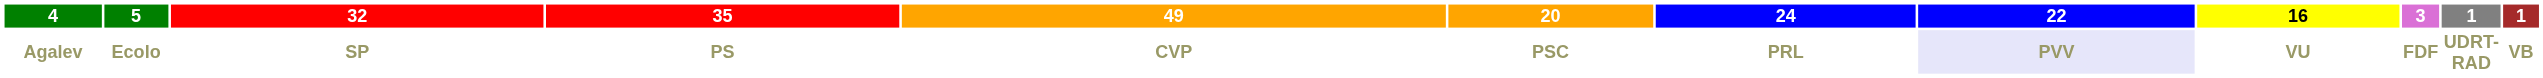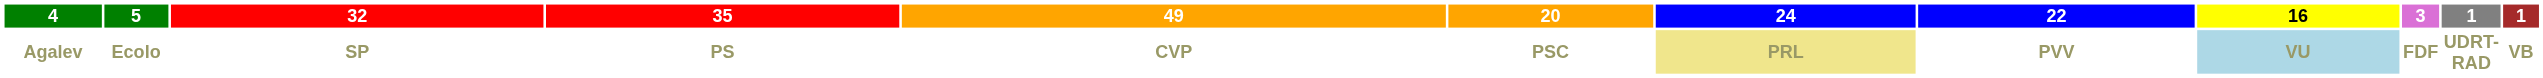(1786, 52) no background -> (1786, 52) khaki background
(2057, 52) lavender background -> (2057, 52) no background
(2298, 52) no background -> (2298, 52) lightblue background
